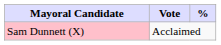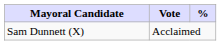(46, 31) pink background -> (46, 31) no background
